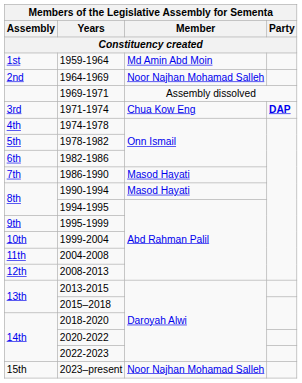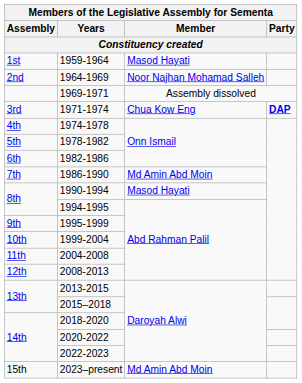(170, 61) Md Amin Abd Moin -> (158, 61) Masod Hayati
(158, 175) Masod Hayati -> (170, 175) Md Amin Abd Moin
(196, 369) Noor Najhan Mohamad Salleh -> (170, 369) Md Amin Abd Moin
